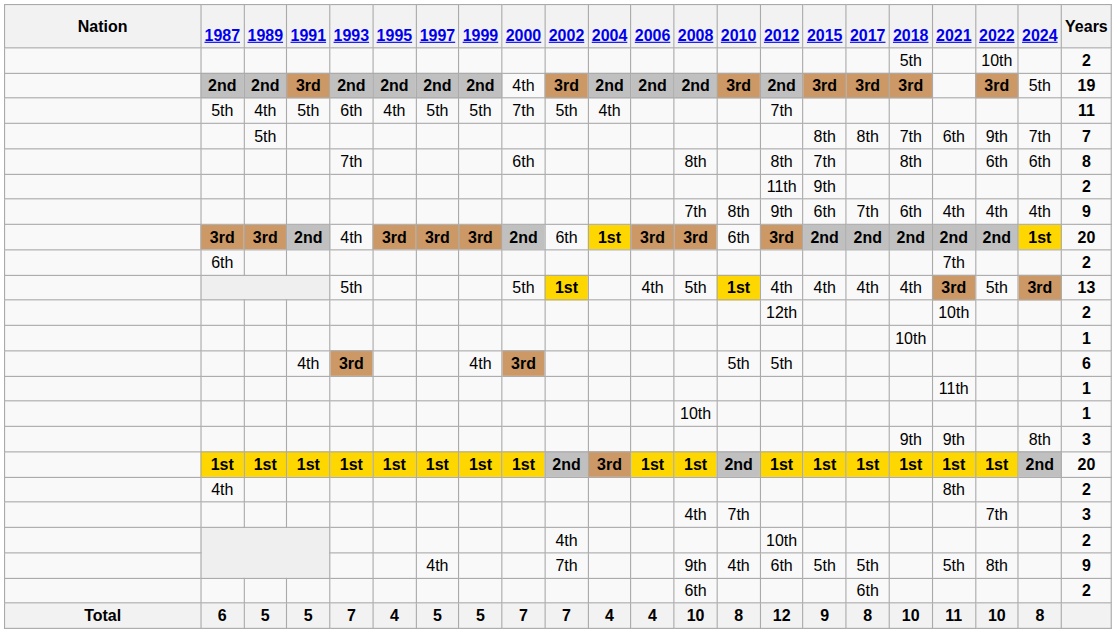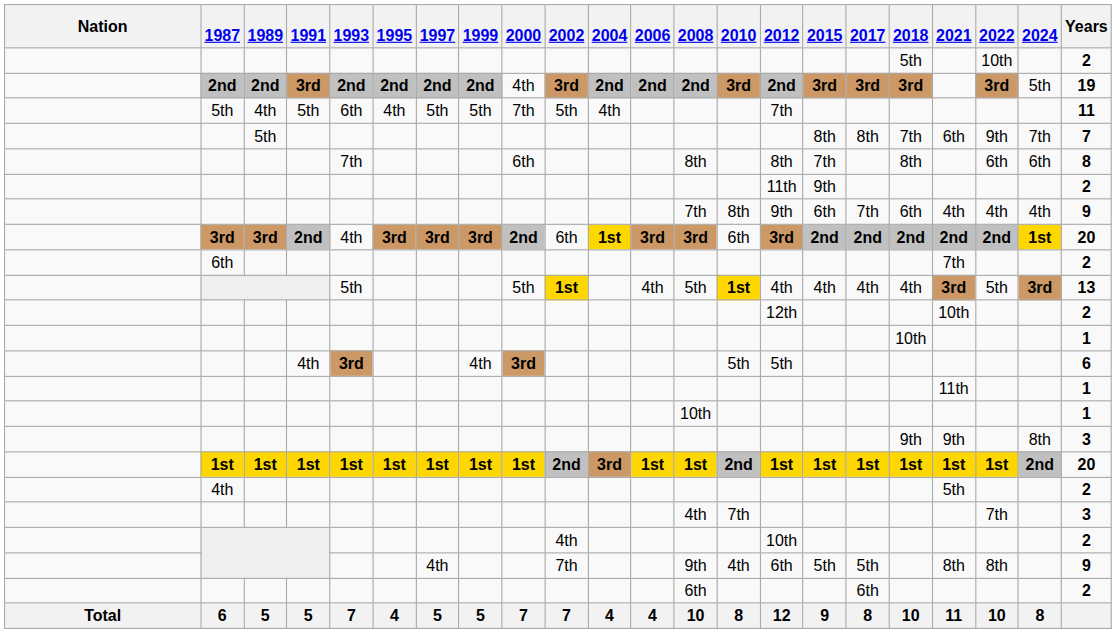(954, 490) 8th -> (954, 490) 5th
(954, 566) 5th -> (954, 566) 8th
